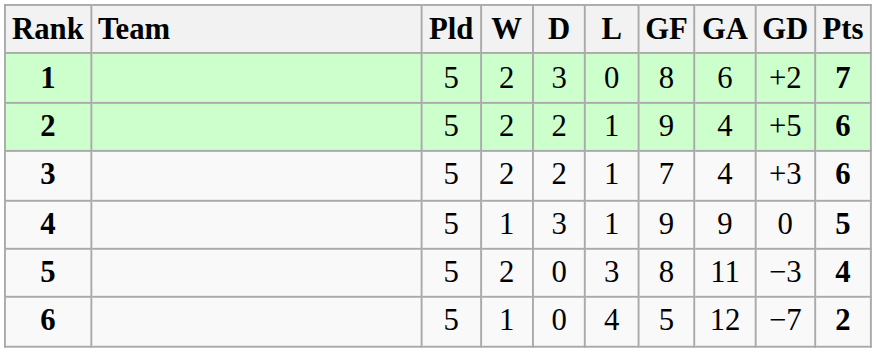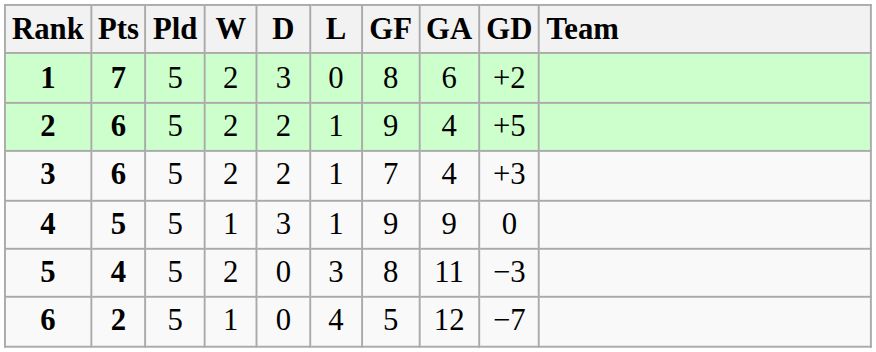columns swapped: (134, 28) <-> (843, 28)
